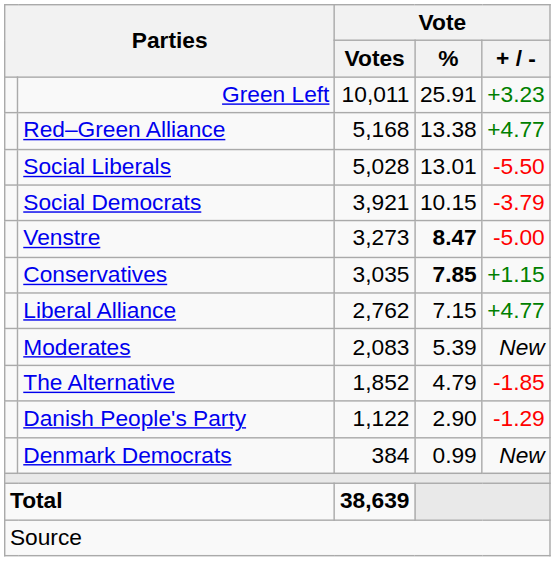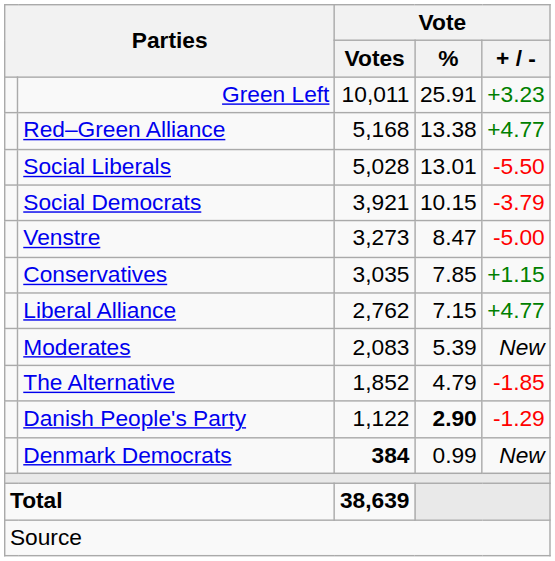(455, 238) bold -> (455, 238) normal
(455, 274) bold -> (455, 274) normal
(455, 418) normal -> (455, 418) bold
(390, 454) normal -> (390, 454) bold
